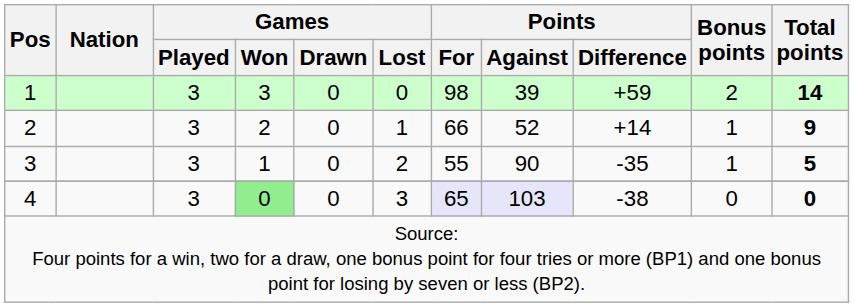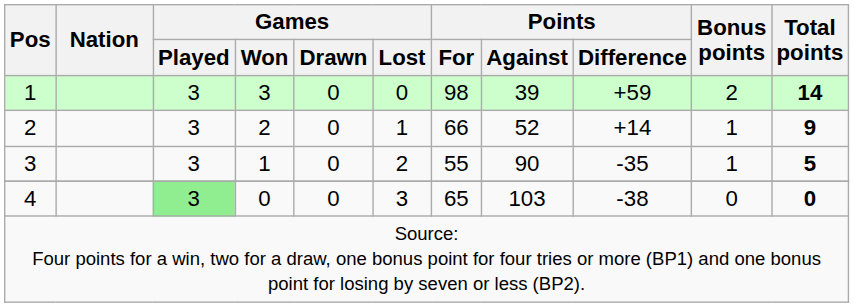(194, 198) no background -> (194, 198) lightgreen background
(265, 198) lightgreen background -> (265, 198) no background
(456, 198) lavender background -> (456, 198) no background
(527, 198) lavender background -> (527, 198) no background
